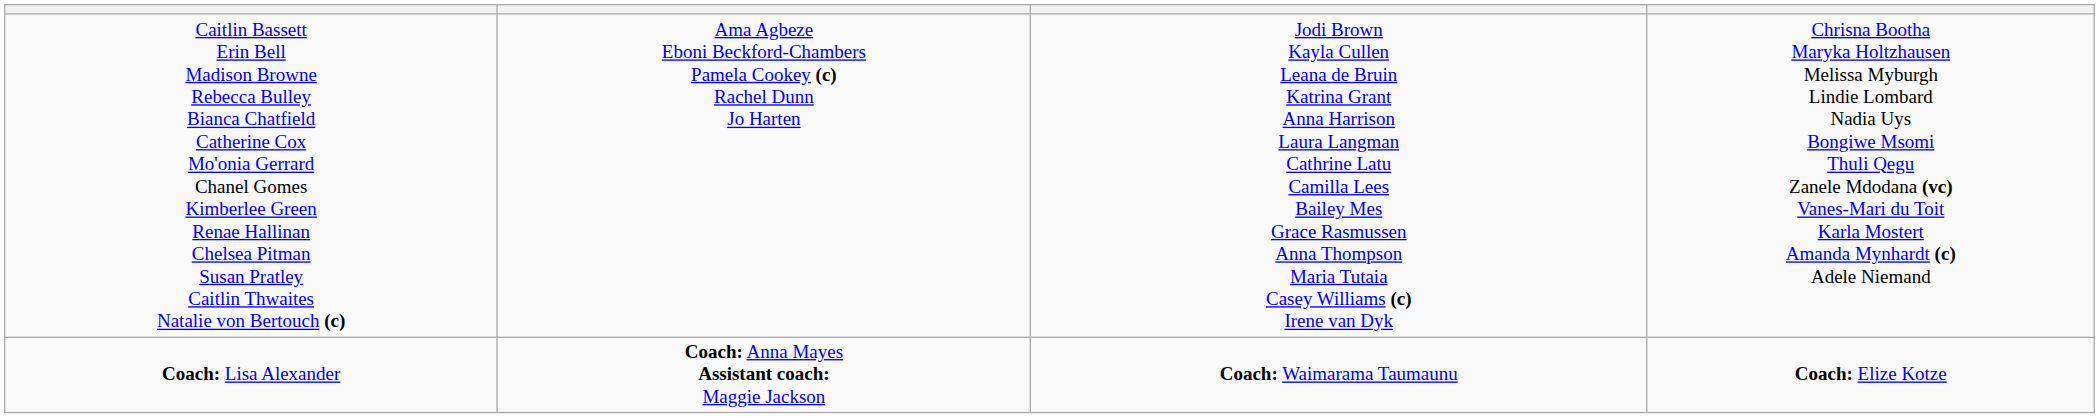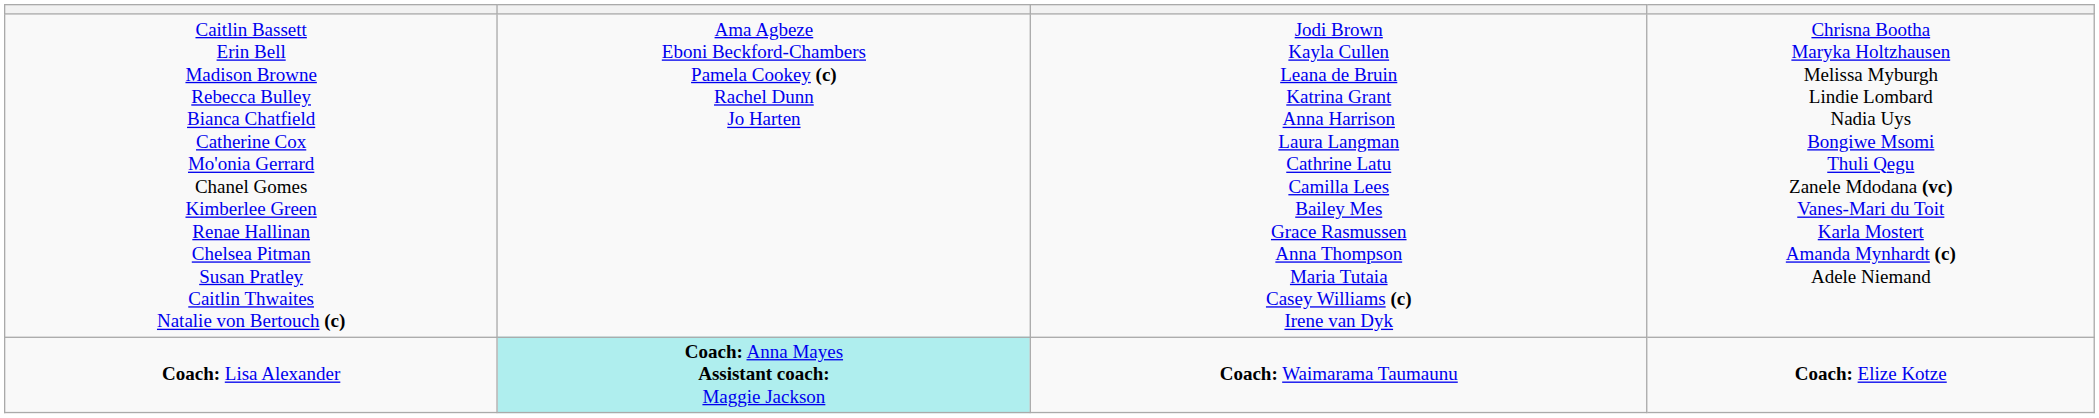(764, 374) no background -> (764, 374) paleturquoise background
